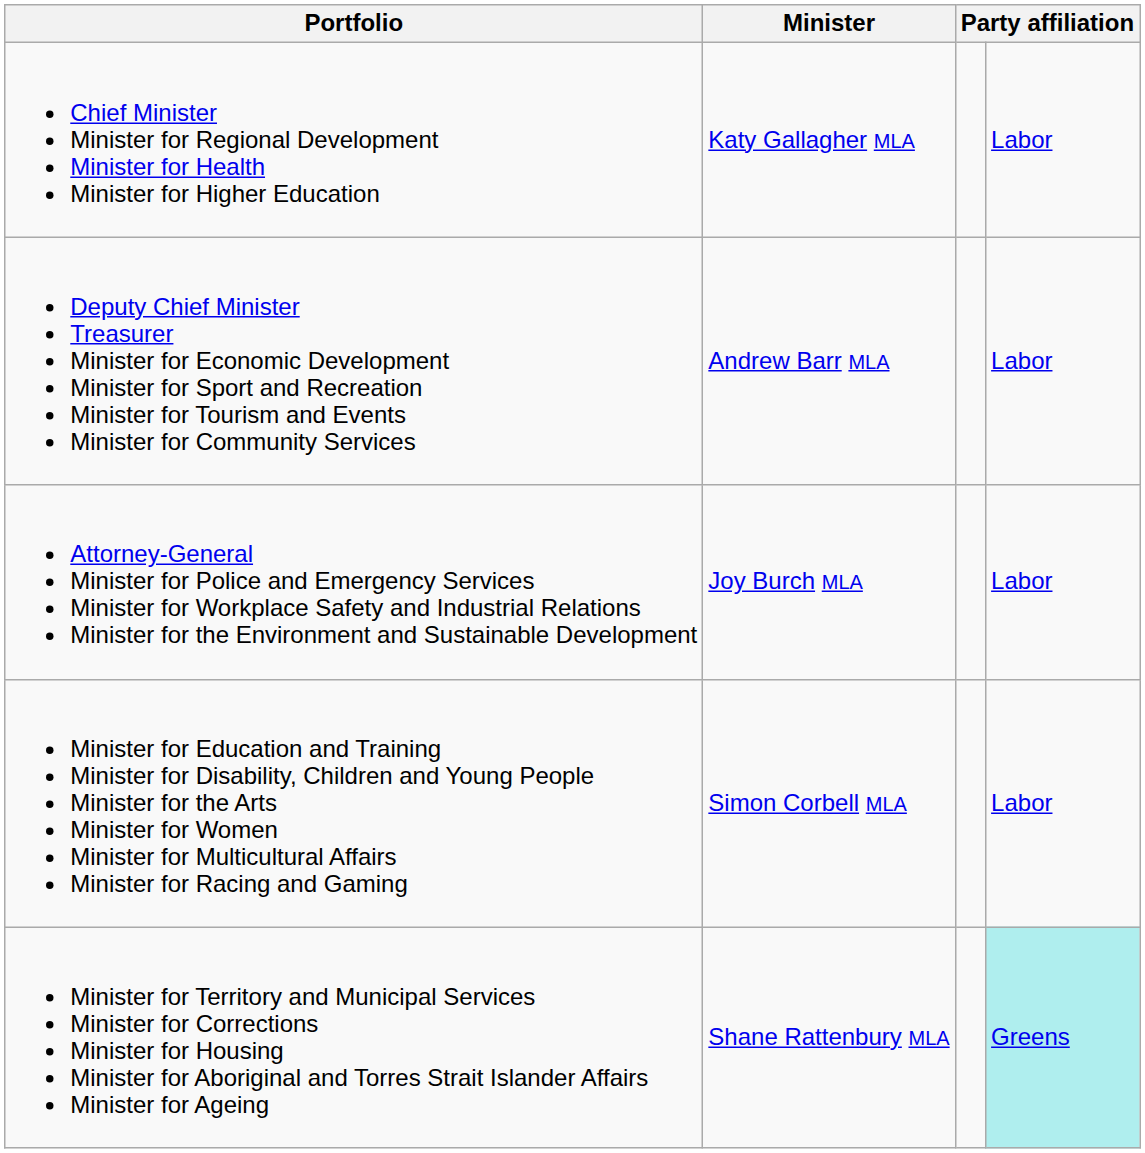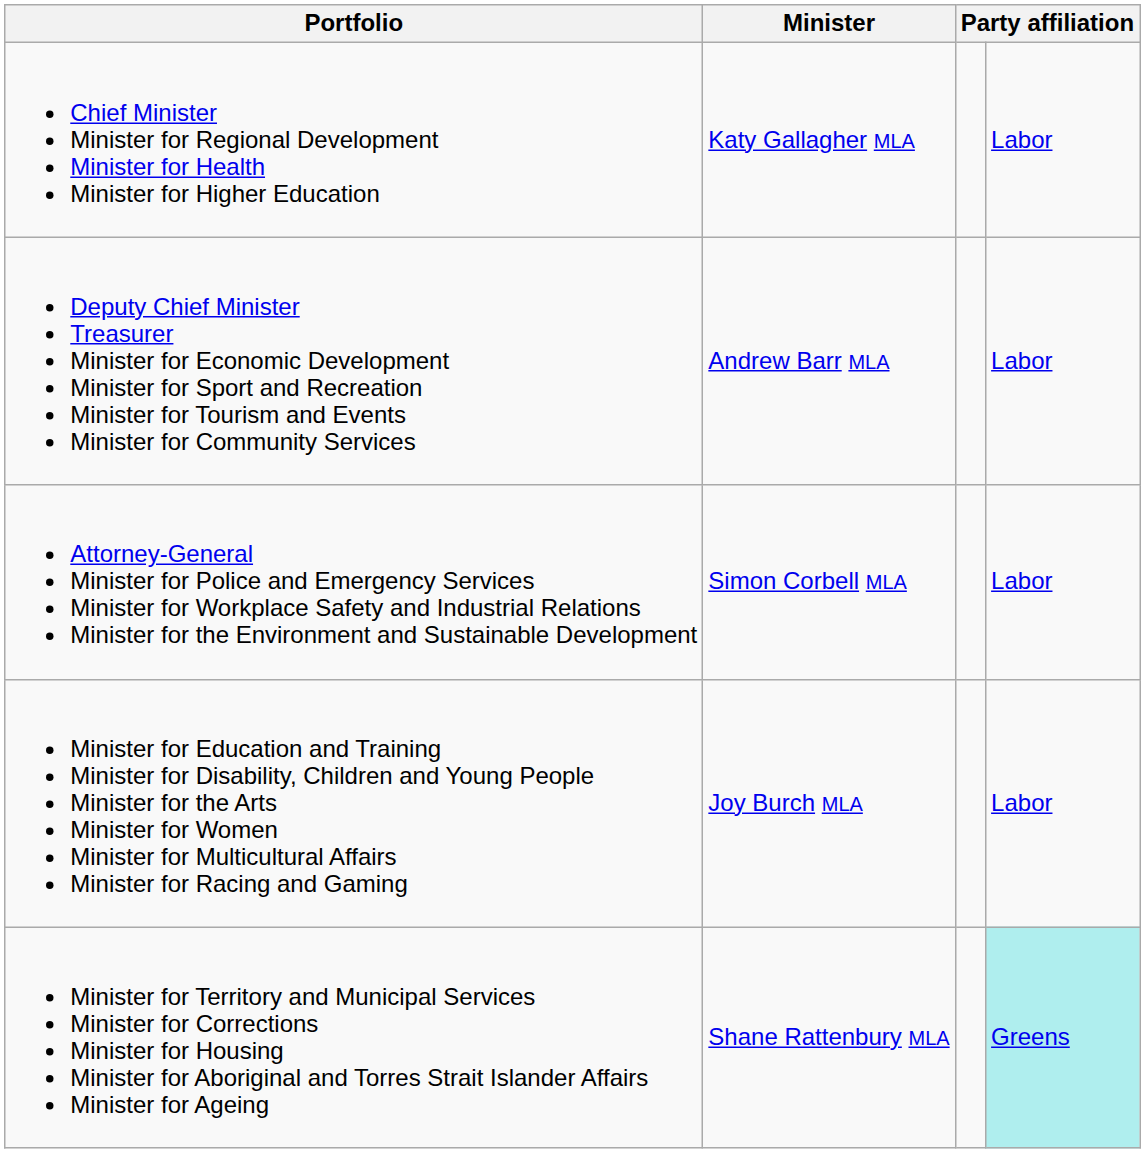(786, 581) Joy Burch MLA -> (808, 581) Simon Corbell MLA
(808, 802) Simon Corbell MLA -> (786, 802) Joy Burch MLA
